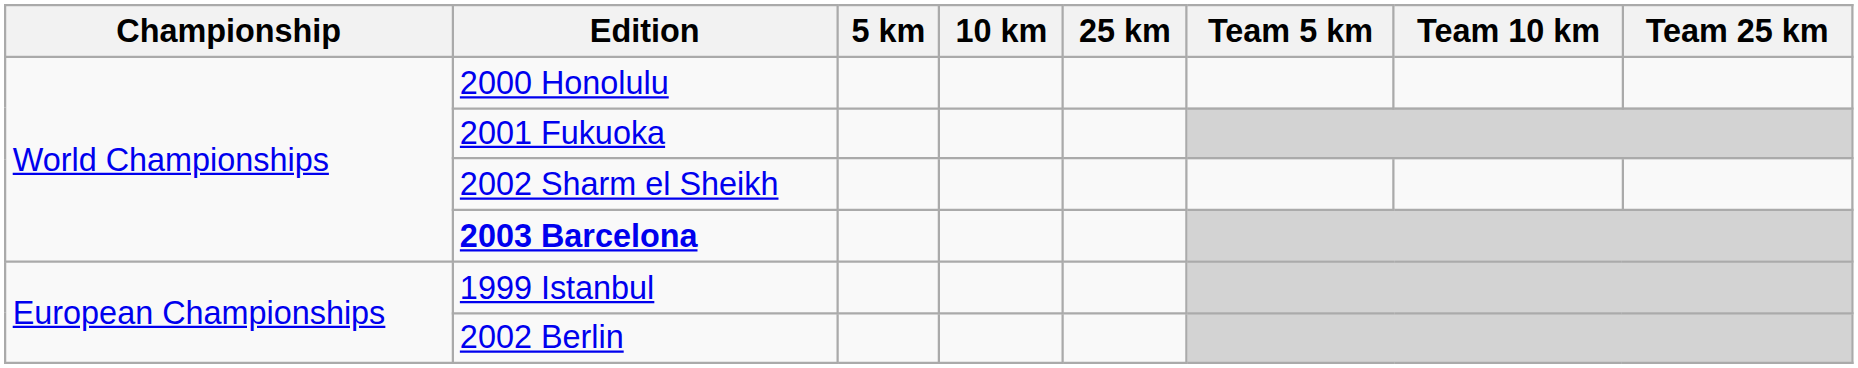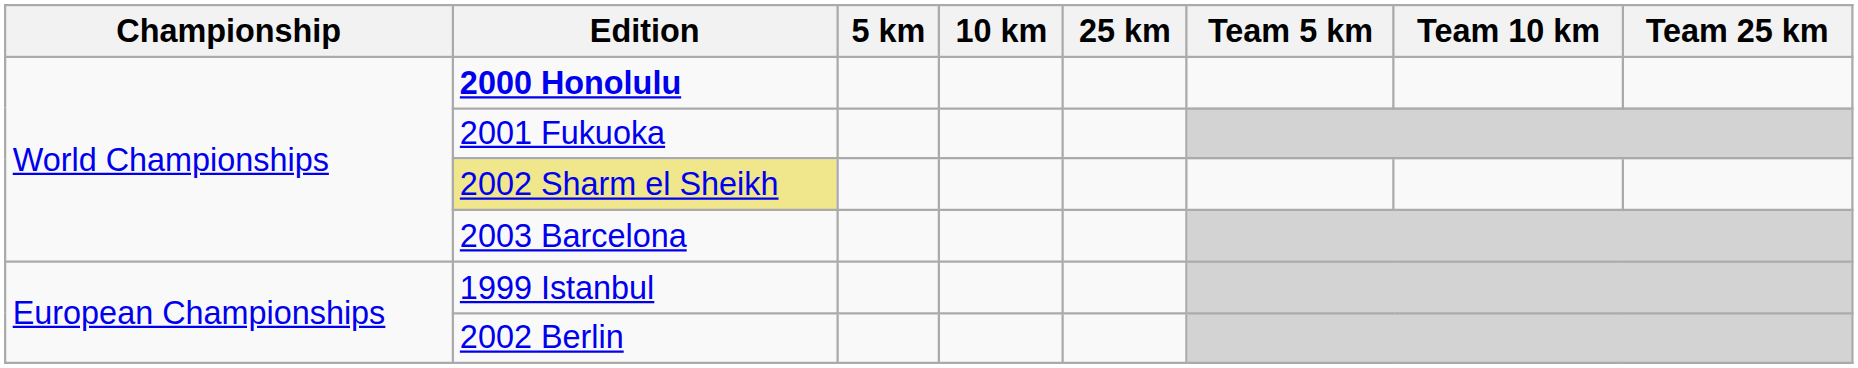(564, 82) normal -> (571, 82) bold
(619, 185) no background -> (619, 185) khaki background
(579, 236) bold -> (573, 236) normal
